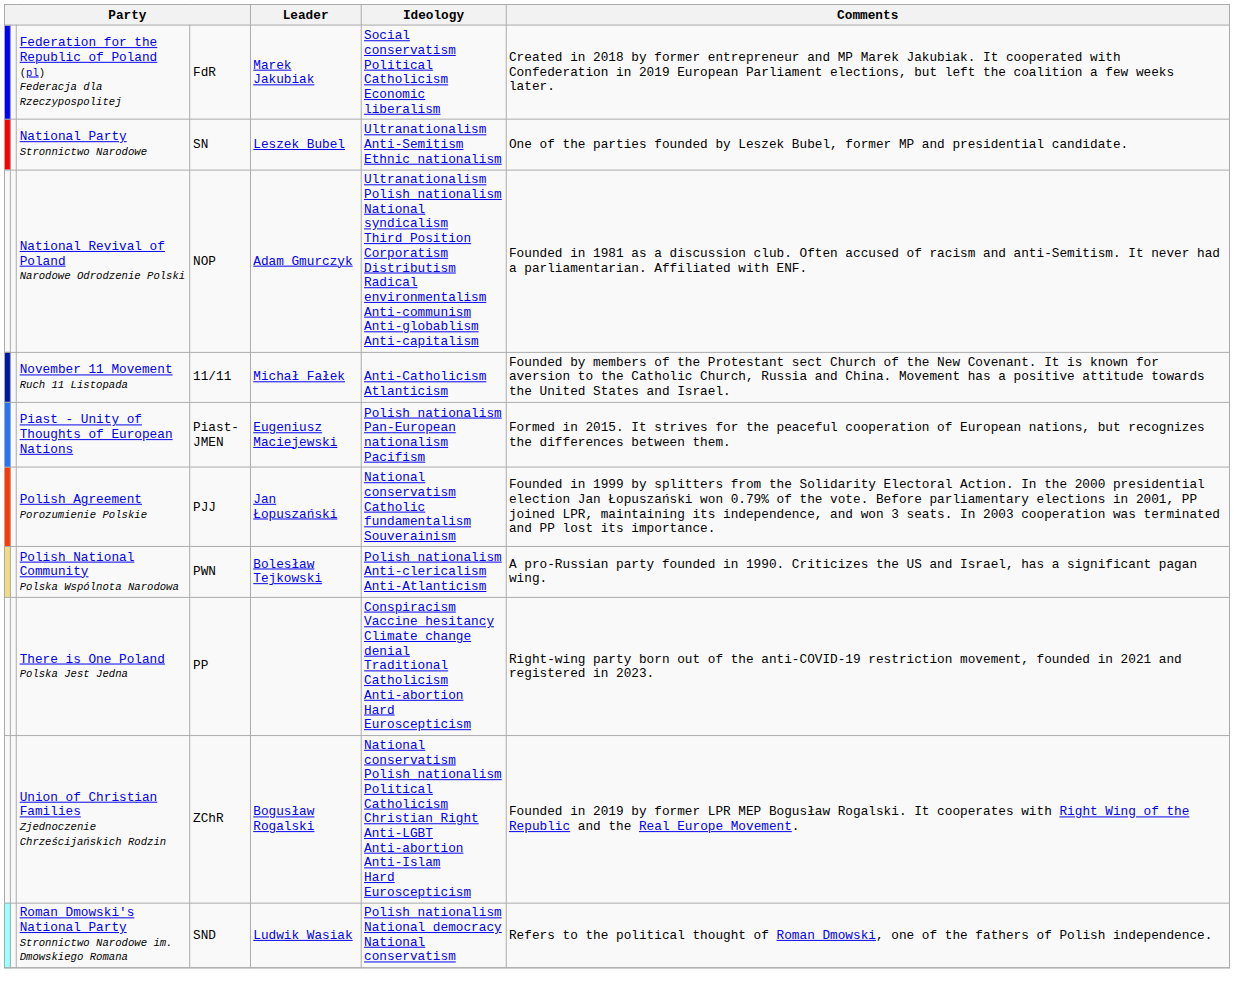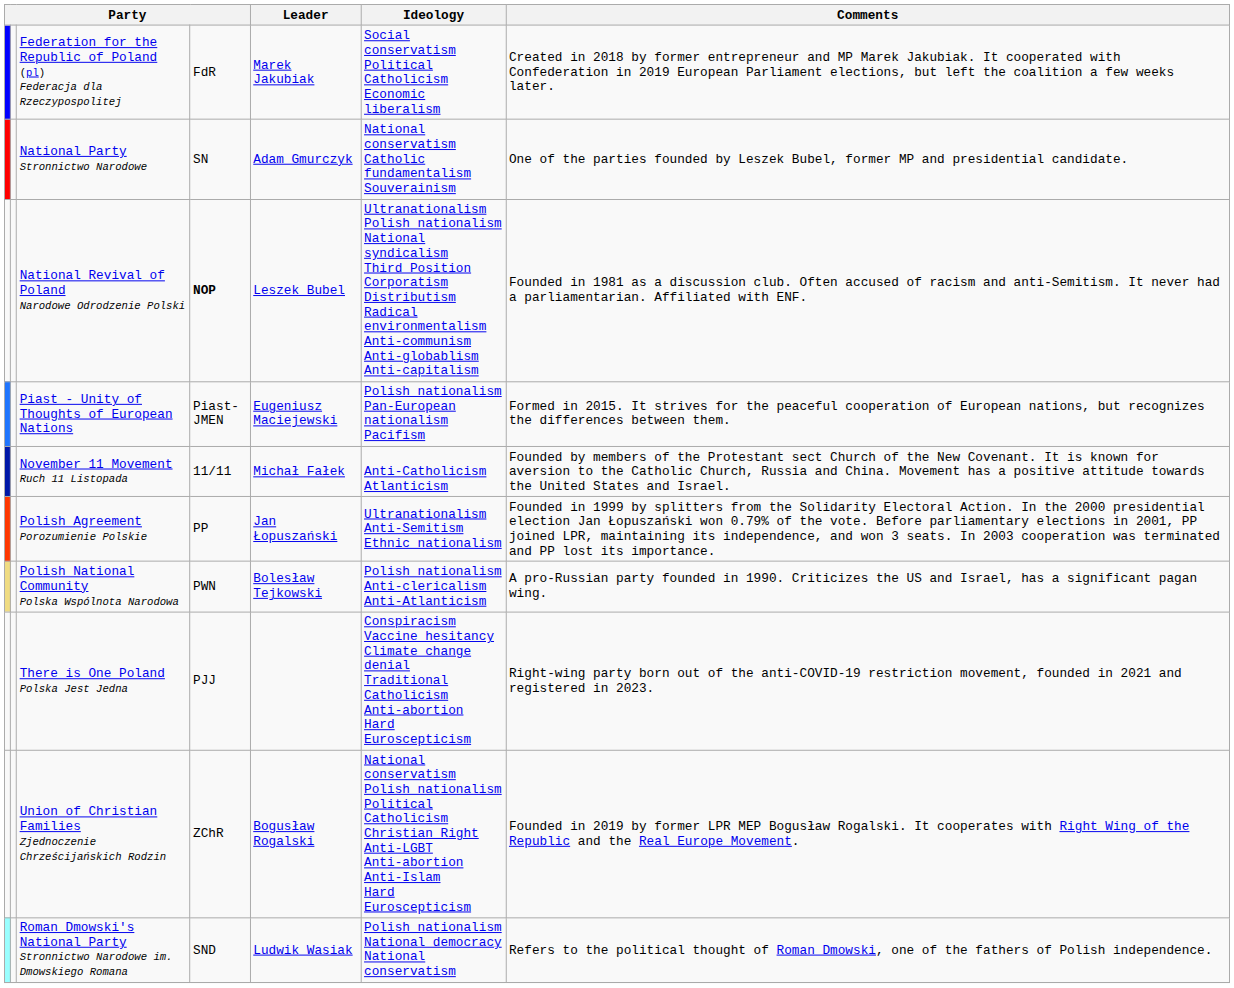(299, 145) Leszek Bubel -> (303, 159) Adam Gmurczyk
(433, 145) Ultranationalism Anti-Semitism Ethnic nationalism -> (418, 159) National conservatism Catholic fundamentalism Souverainism
(205, 261) normal -> (205, 290) bold
(303, 261) Adam Gmurczyk -> (299, 290) Leszek Bubel
rows swapped: (96, 377) <-> (96, 435)
(205, 507) PJJ -> (201, 529) PP
(418, 507) National conservatism Catholic fundamentalism Souverainism -> (433, 529) Ultranationalism Anti-Semitism Ethnic nationalism
(201, 666) PP -> (205, 681) PJJ
